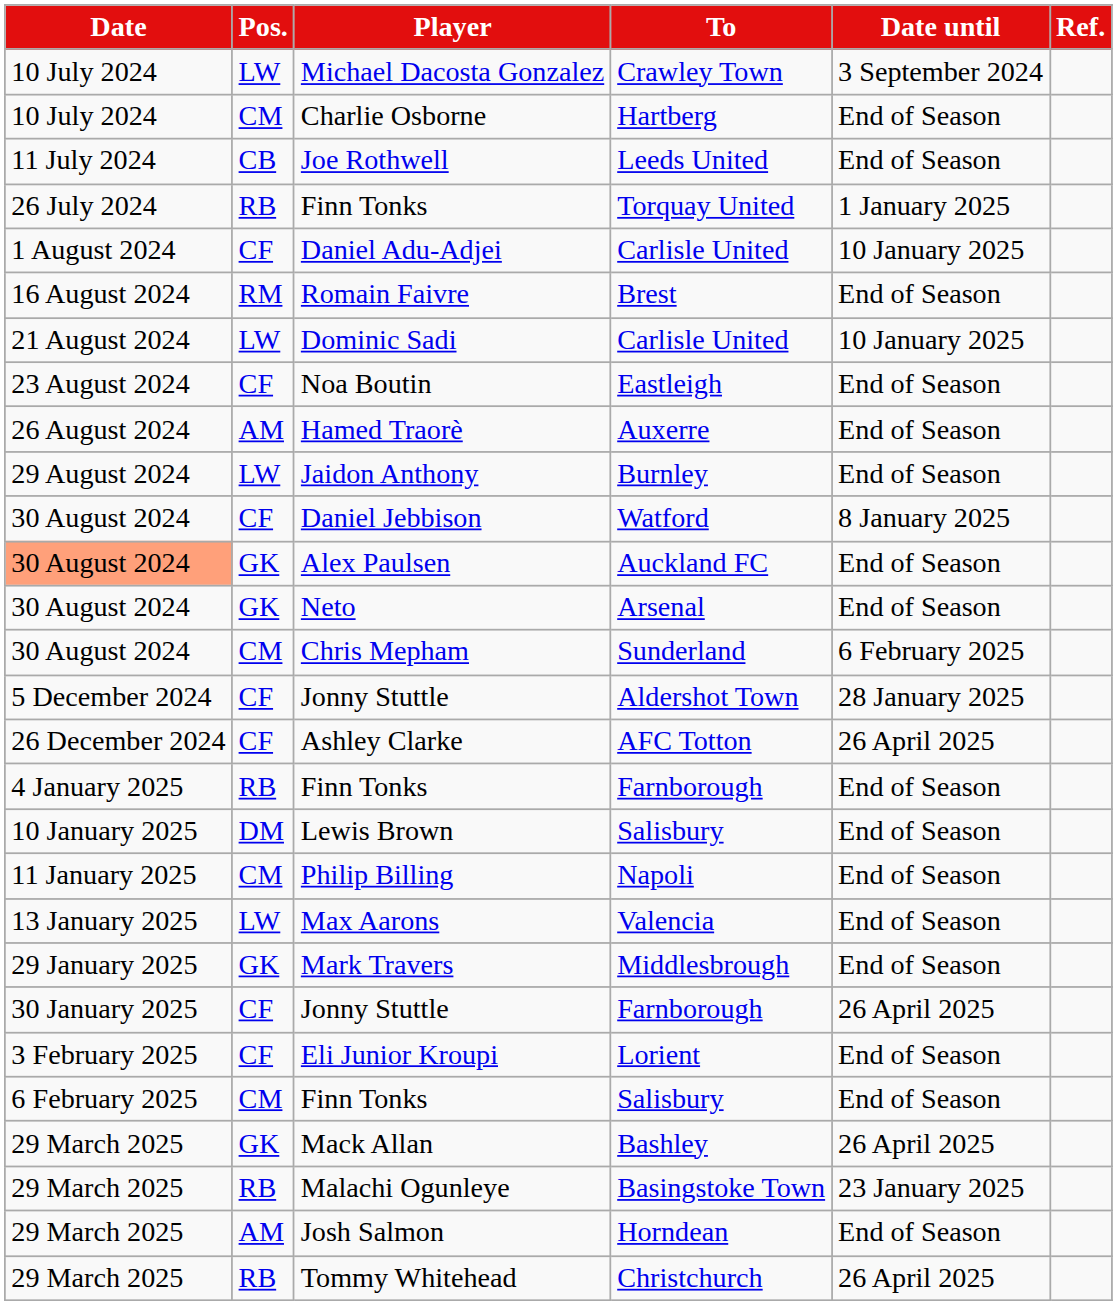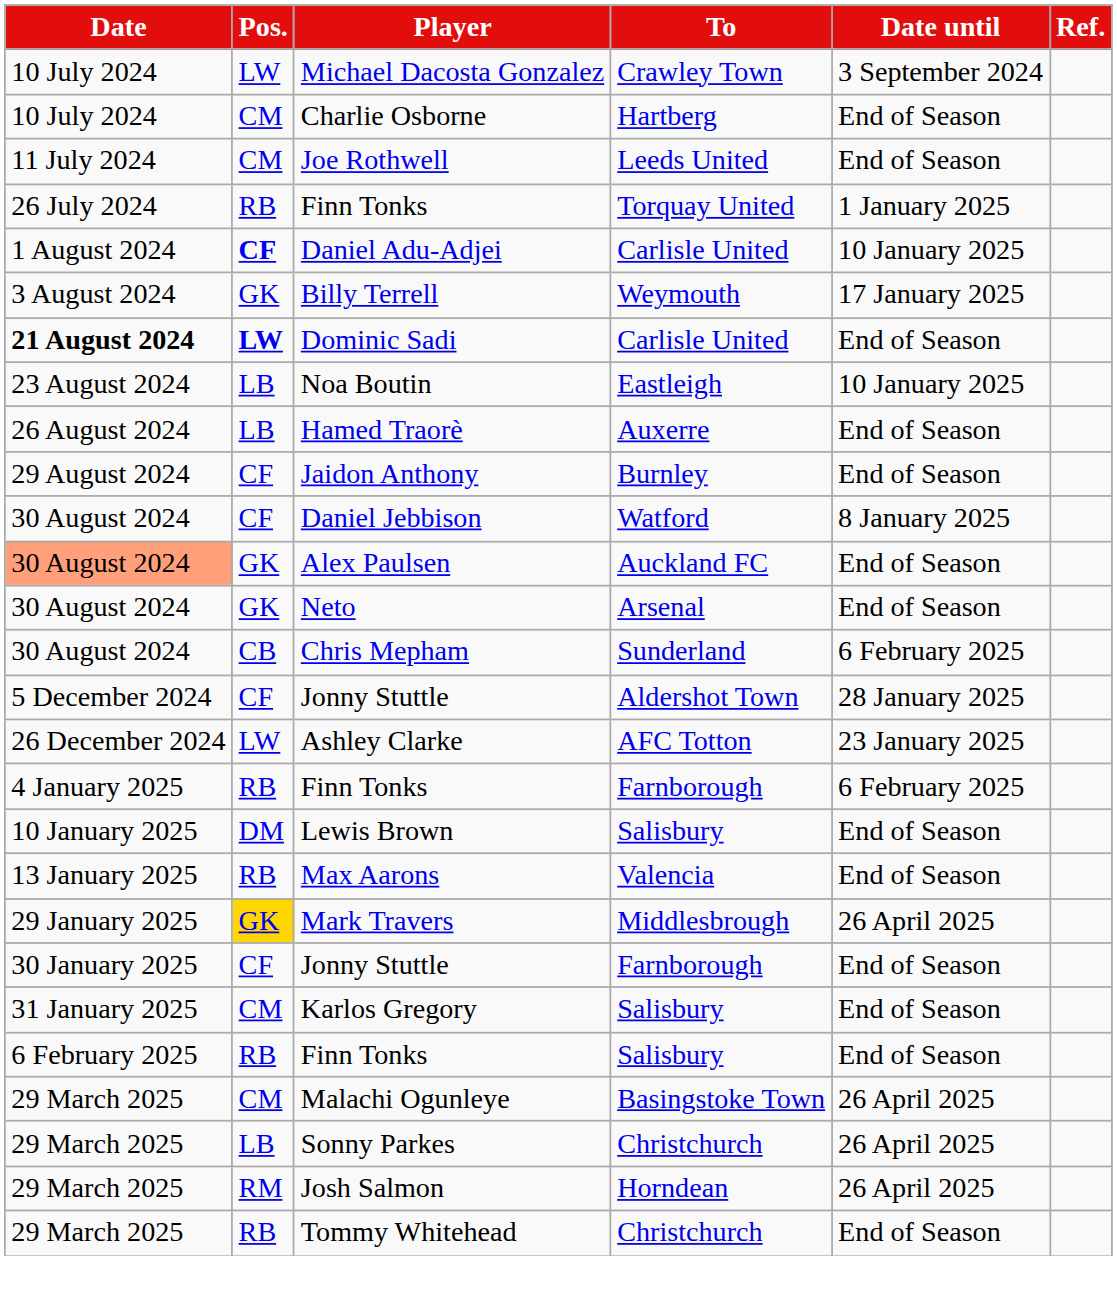(257, 160) CB -> (261, 160) CM
(256, 250) normal -> (257, 250) bold
+ row: (370, 294)
- row: (385, 294)
(101, 339) normal -> (103, 339) bold
(259, 339) normal -> (261, 339) bold
(931, 339) 10 January 2025 -> (919, 339) End of Season
(256, 384) CF -> (257, 384) LB
(919, 384) End of Season -> (931, 384) 10 January 2025
(261, 428) AM -> (257, 428) LB
(259, 473) LW -> (256, 473) CF
(261, 652) CM -> (257, 652) CB
(256, 741) CF -> (259, 741) LW
(916, 741) 26 April 2025 -> (931, 741) 23 January 2025
(919, 786) End of Season -> (931, 786) 6 February 2025
- row: (377, 875)
(259, 920) LW -> (257, 875) RB
(259, 964) no background -> (259, 920) gold background
(919, 964) End of Season -> (916, 920) 26 April 2025
(916, 1009) 26 April 2025 -> (919, 964) End of Season
+ row: (389, 1009)
- row: (399, 1054)
(261, 1098) CM -> (257, 1054) RB
- row: (367, 1143)
(257, 1187) RB -> (261, 1098) CM
(931, 1187) 23 January 2025 -> (916, 1098) 26 April 2025
+ row: (378, 1143)
(261, 1232) AM -> (261, 1187) RM
(919, 1232) End of Season -> (916, 1187) 26 April 2025
(916, 1277) 26 April 2025 -> (919, 1232) End of Season
